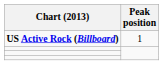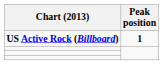(140, 38) normal -> (140, 38) bold
